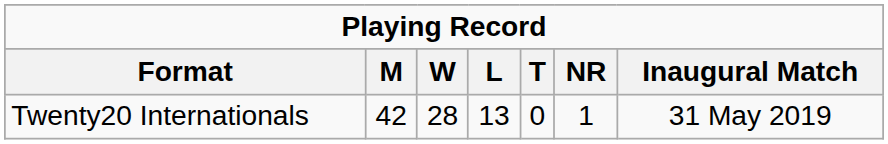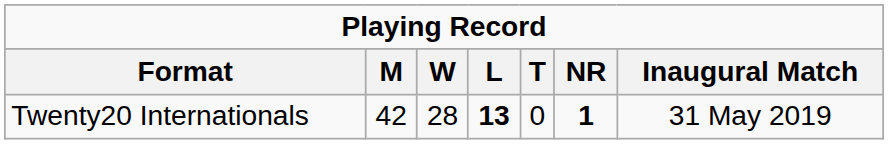(494, 116) normal -> (494, 116) bold
(586, 116) normal -> (586, 116) bold
